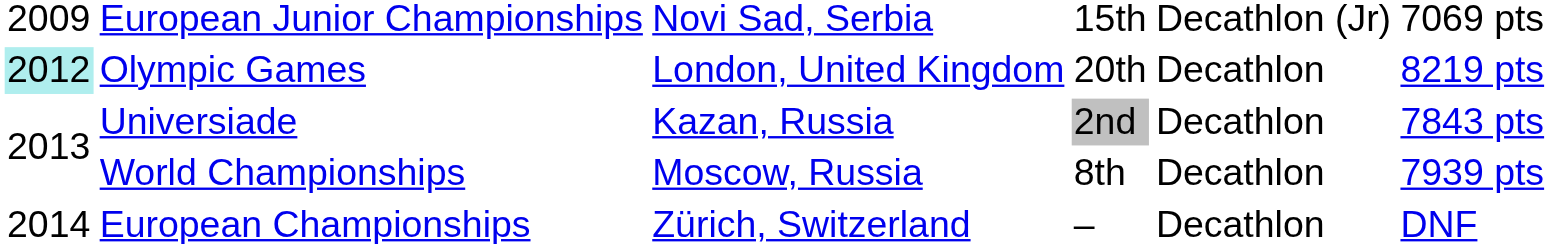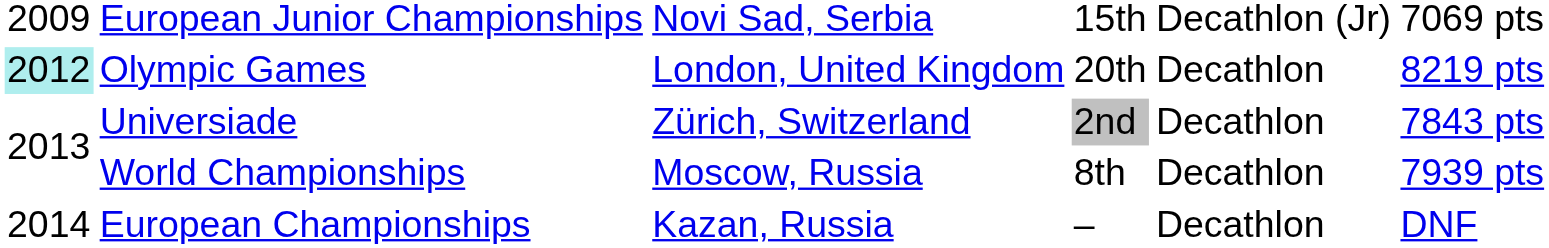(773, 121) Kazan, Russia -> (811, 121) Zürich, Switzerland
(811, 224) Zürich, Switzerland -> (773, 224) Kazan, Russia
